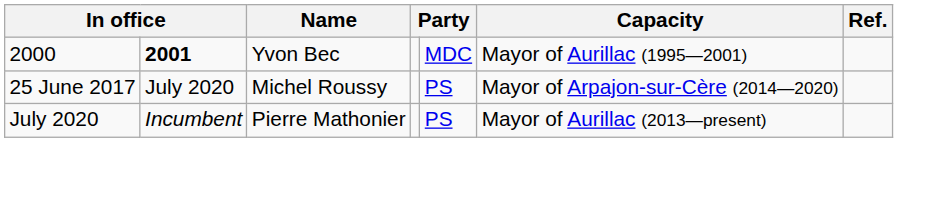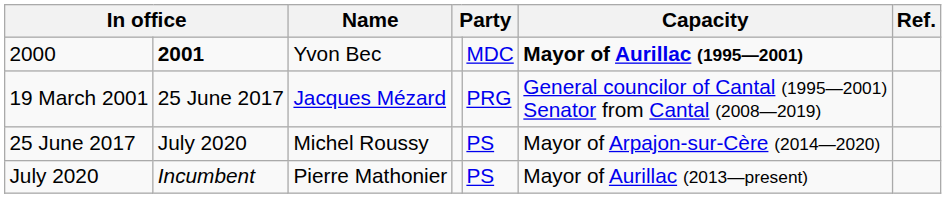(614, 53) normal -> (663, 53) bold
+ row: (79, 98)
